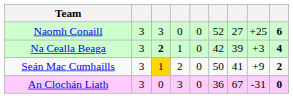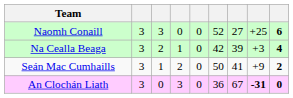(161, 48) bold -> (161, 48) normal
(161, 66) gold background -> (161, 66) no background
(258, 84) normal -> (258, 84) bold
